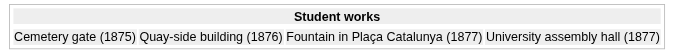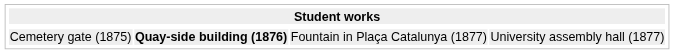(211, 37) normal -> (211, 37) bold
